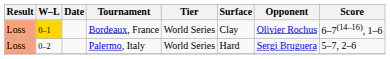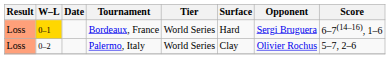(229, 29) Clay -> (230, 29) Hard
(287, 29) Olivier Rochus -> (287, 29) Sergi Bruguera
(230, 46) Hard -> (229, 46) Clay
(287, 46) Sergi Bruguera -> (287, 46) Olivier Rochus
